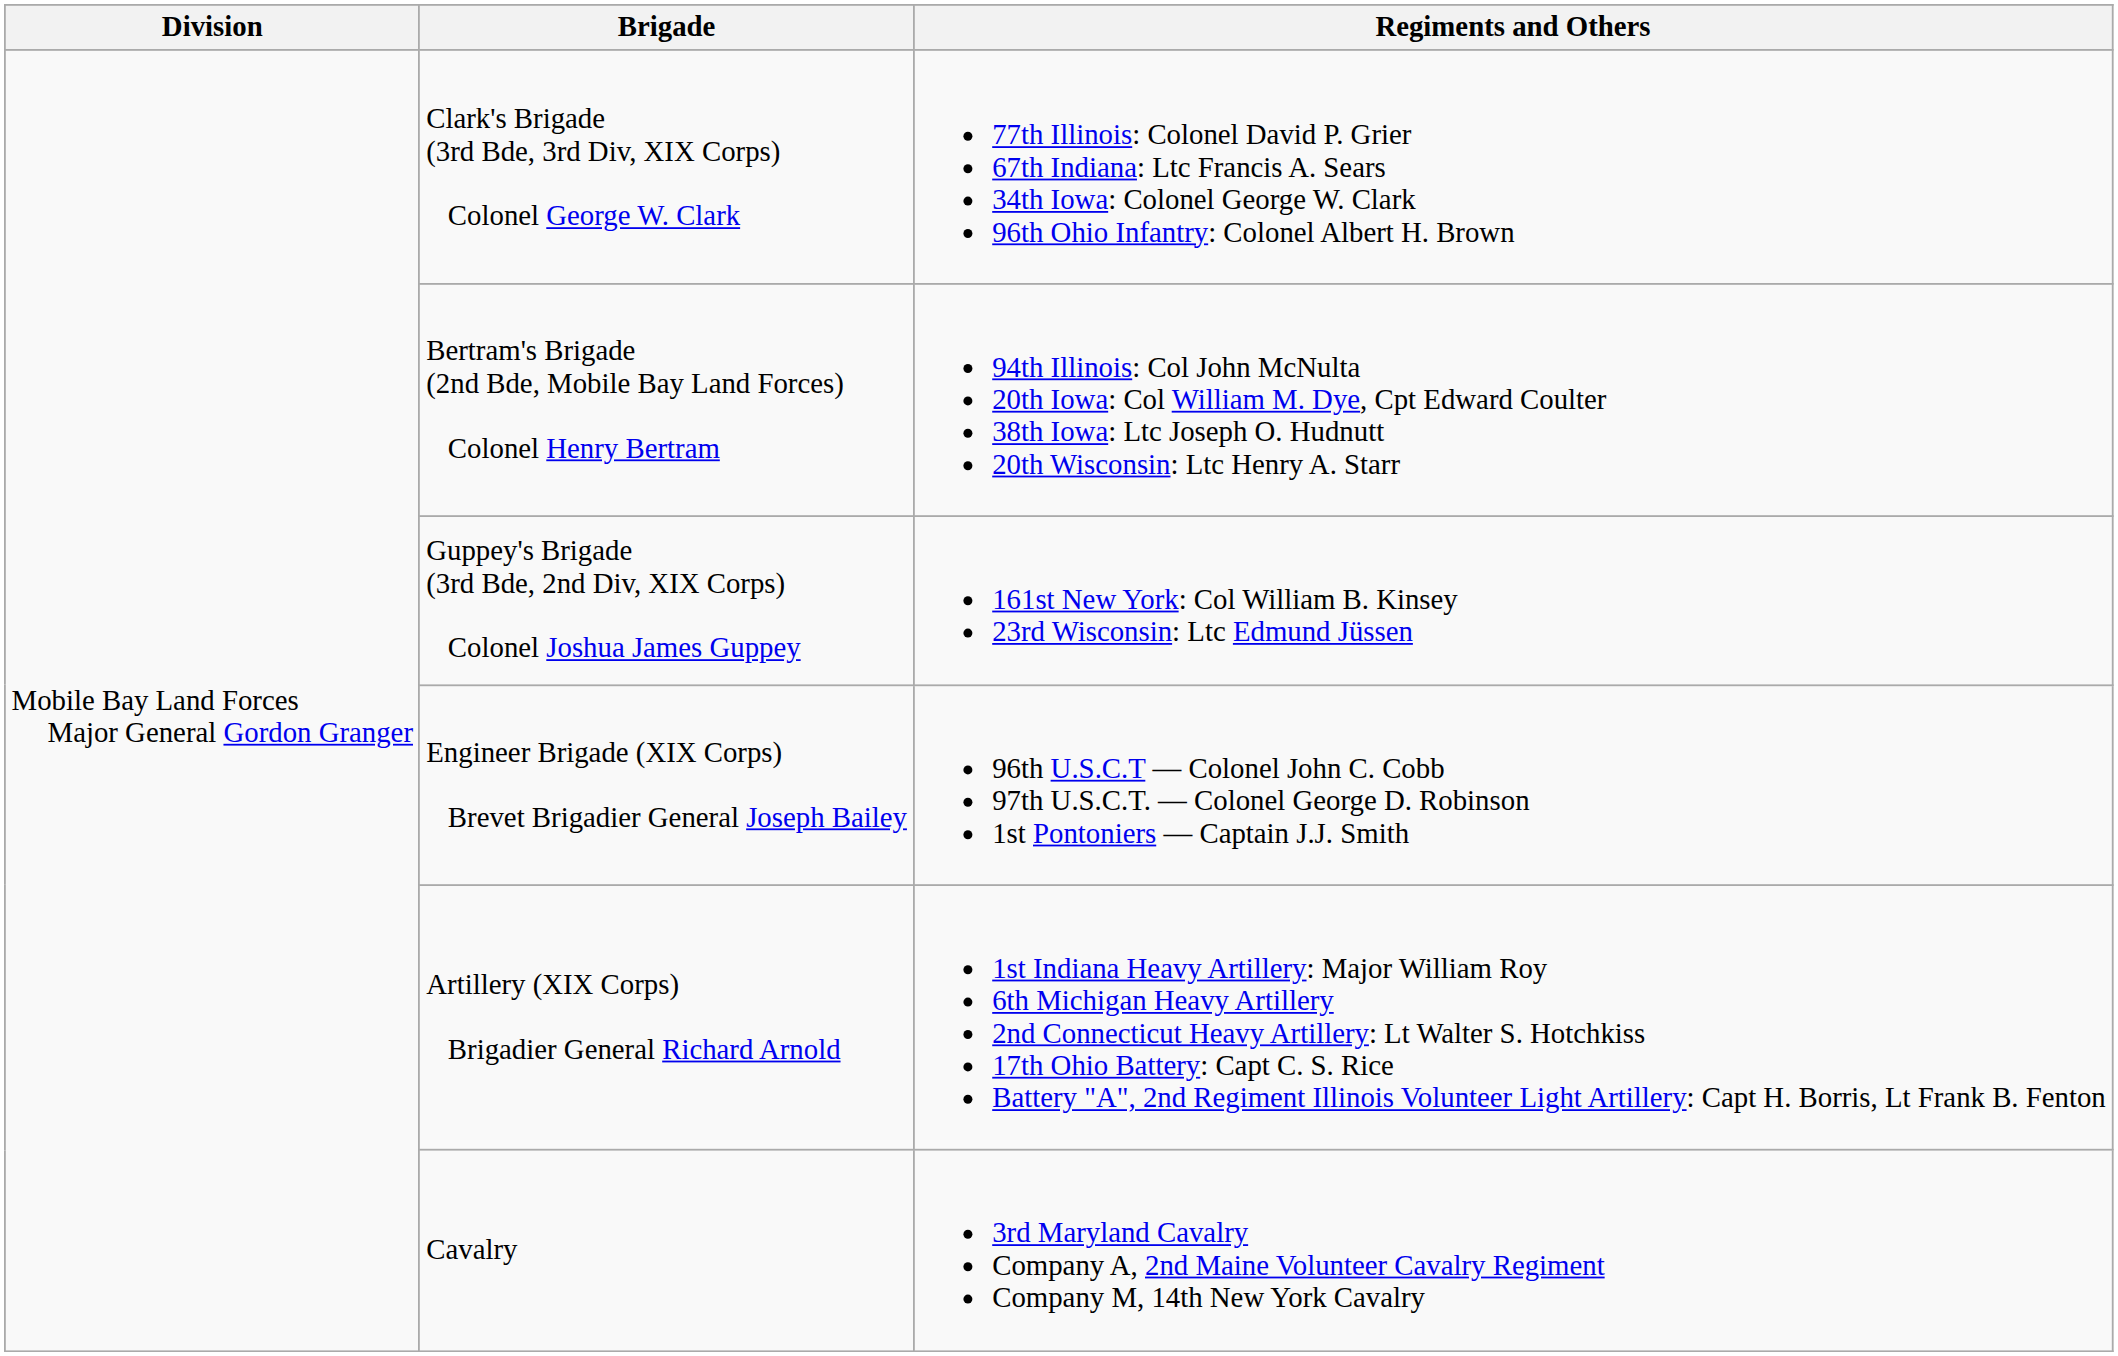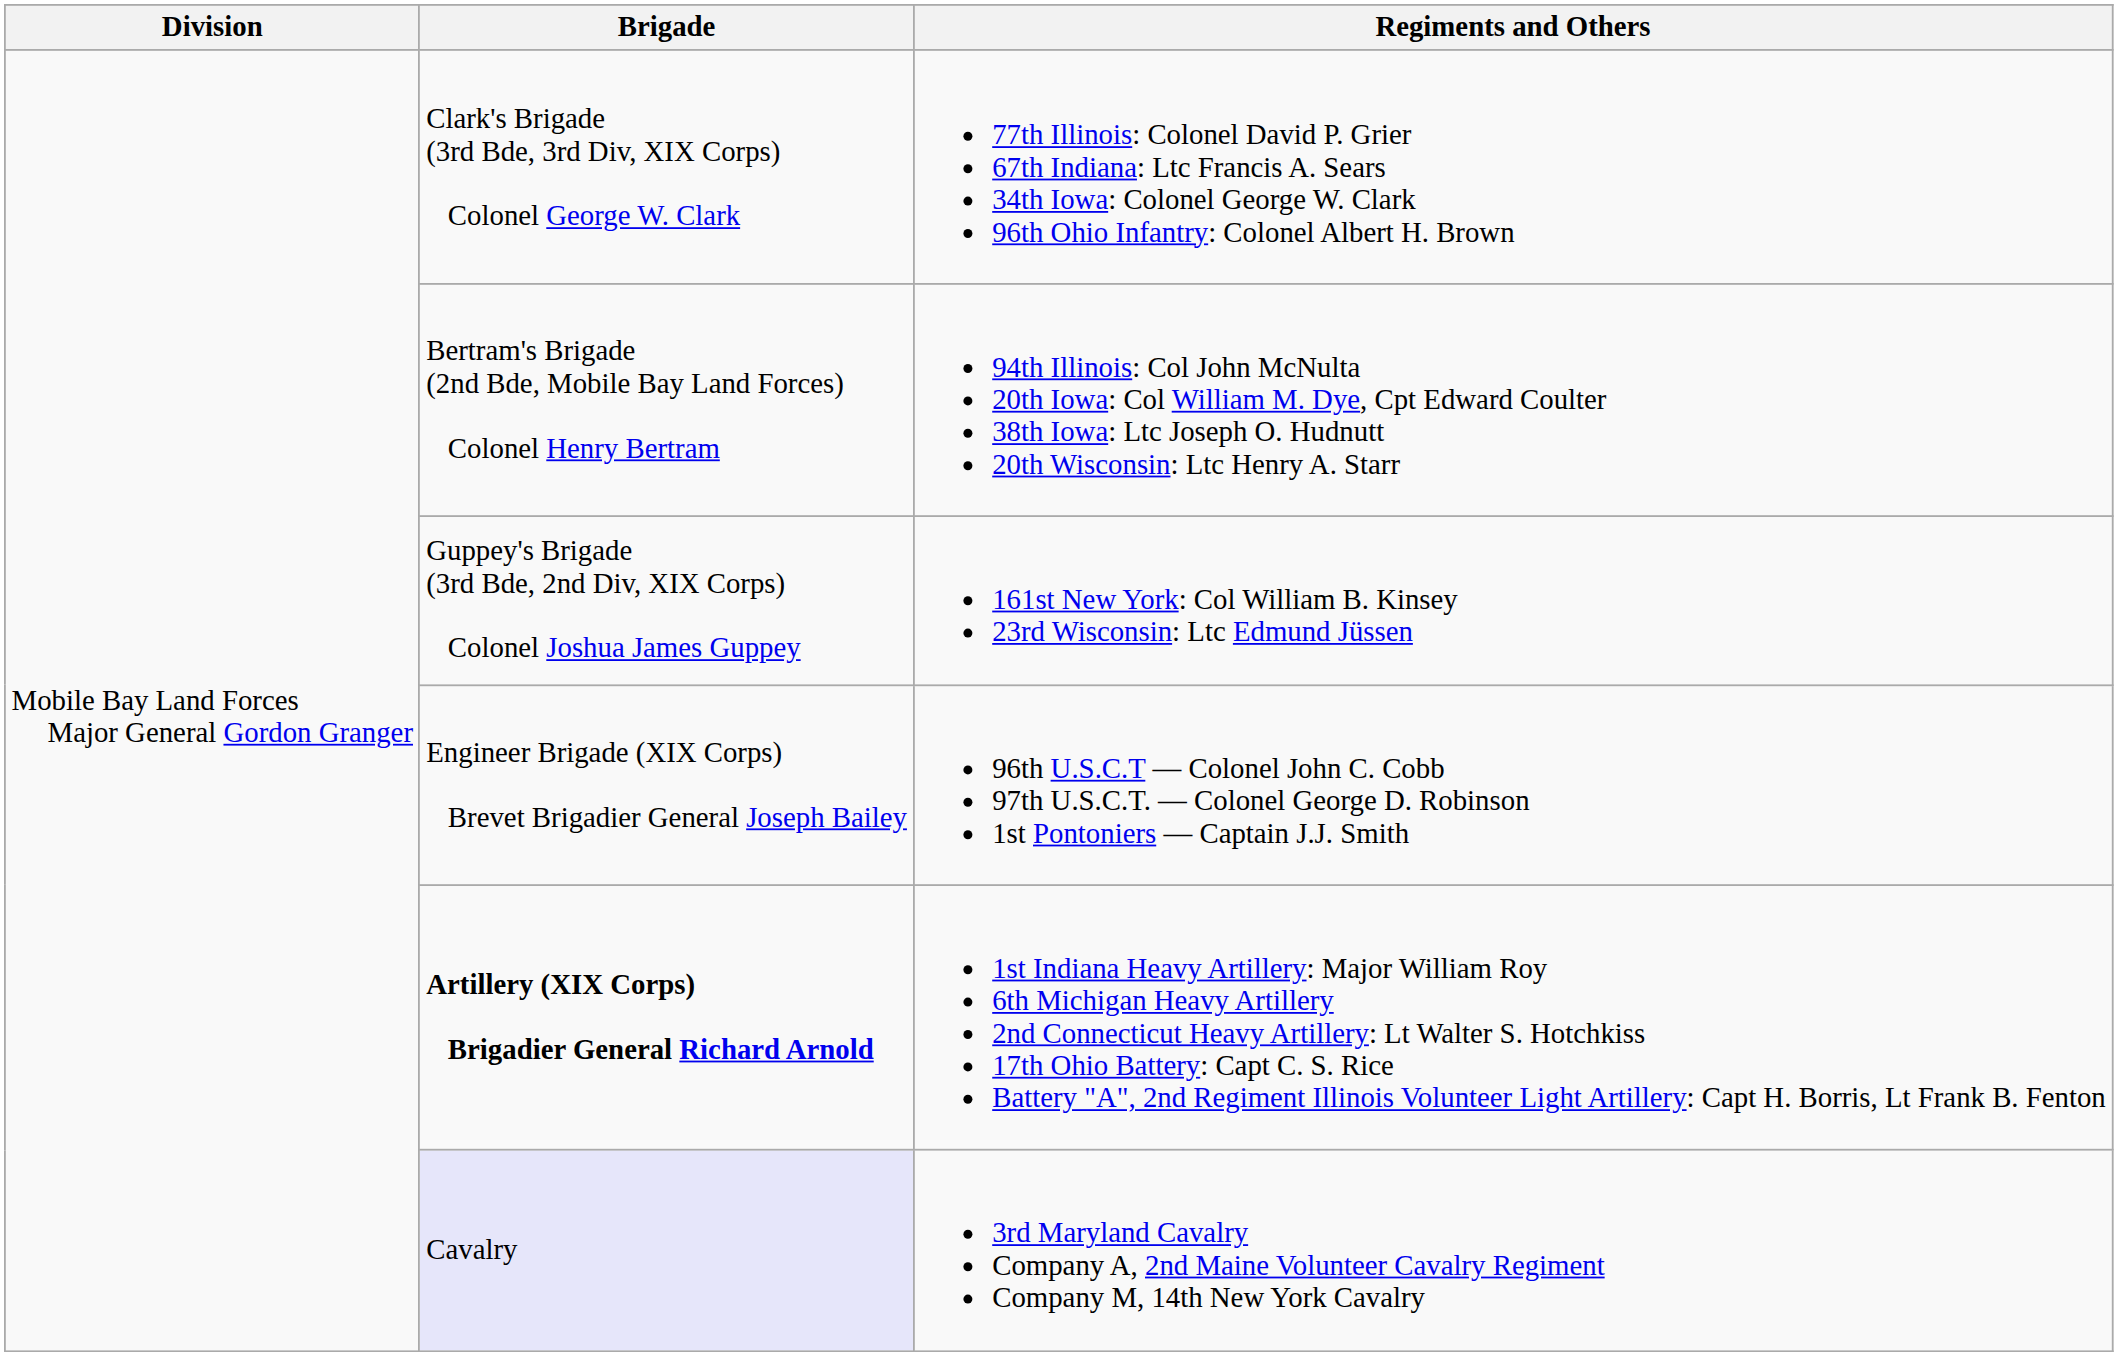(633, 1017) normal -> (650, 1017) bold
(472, 1249) no background -> (472, 1249) lavender background
